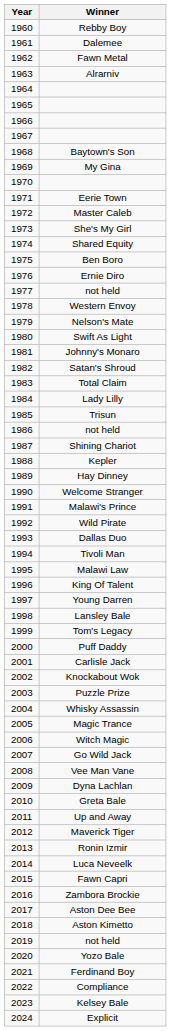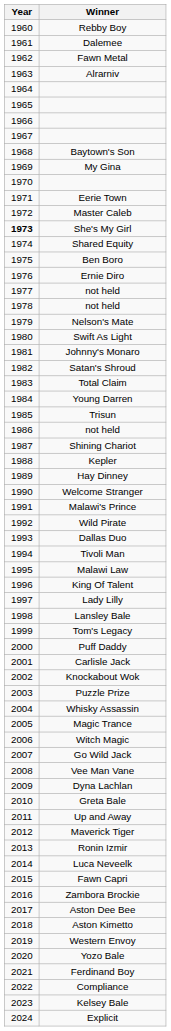(22, 228) normal -> (22, 228) bold
(103, 306) Western Envoy -> (103, 306) not held
(103, 399) Lady Lilly -> (103, 399) Young Darren
(103, 600) Young Darren -> (103, 600) Lady Lilly
(103, 940) not held -> (103, 940) Western Envoy
